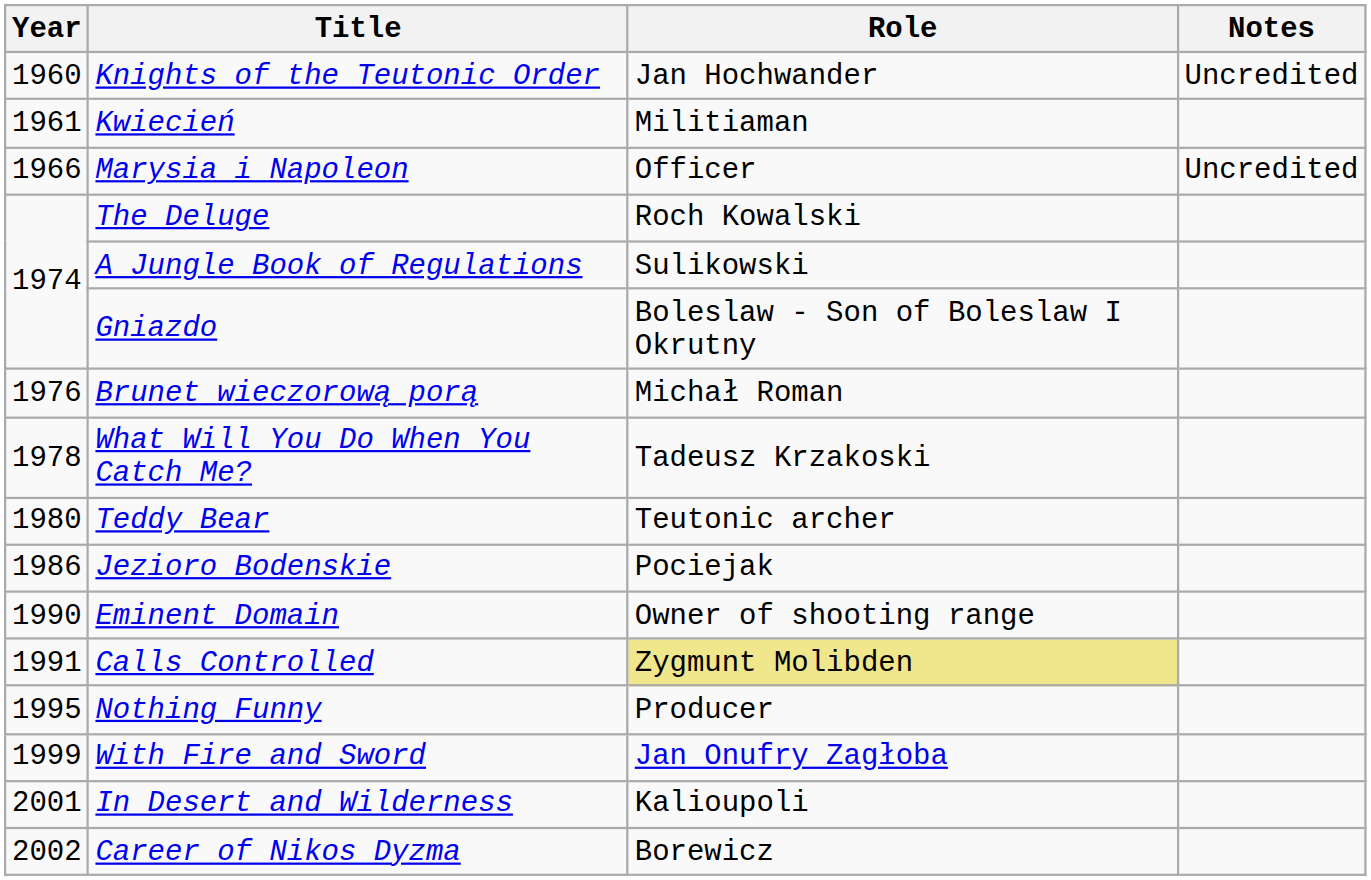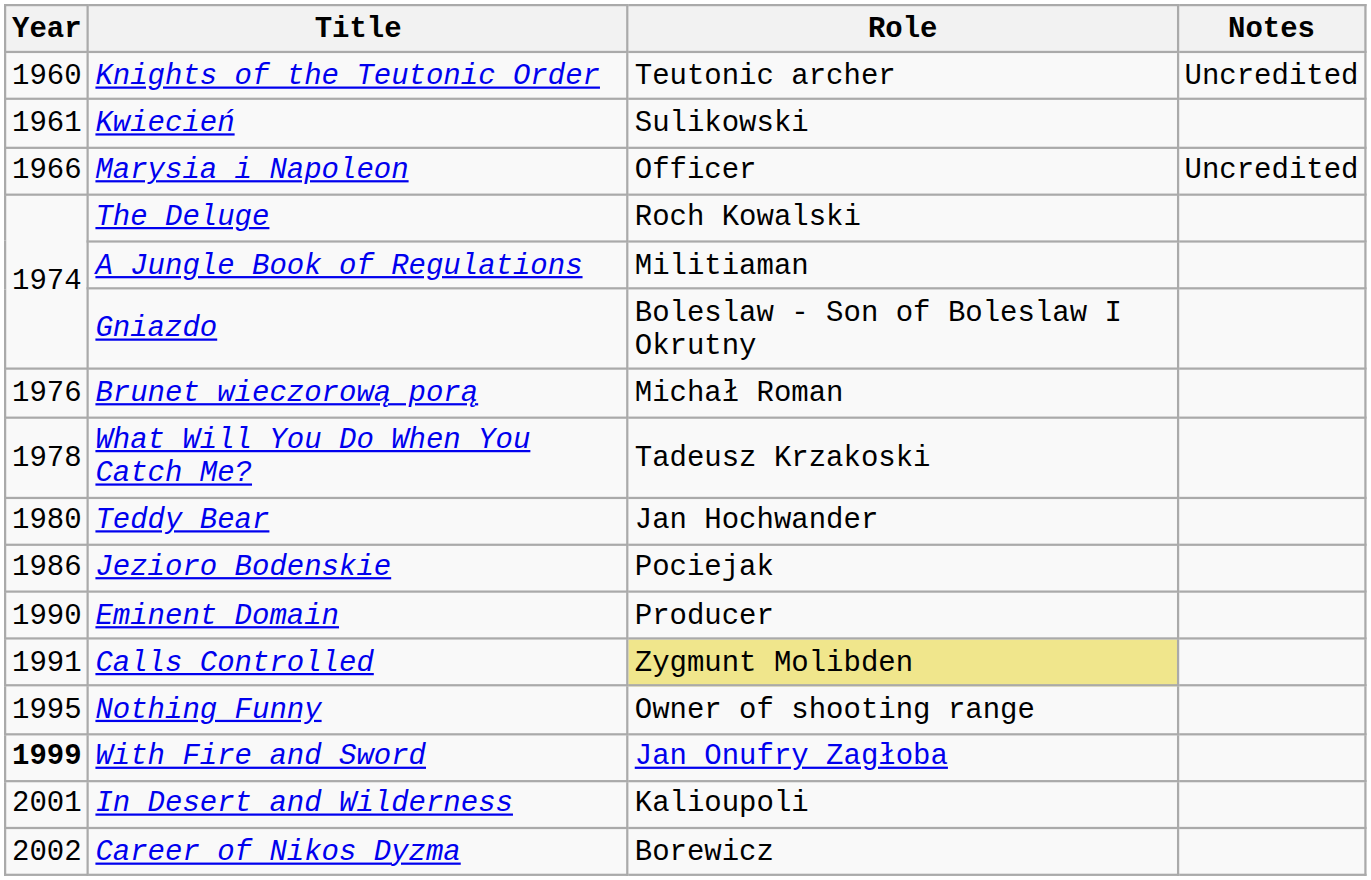(757, 76) Jan Hochwander -> (765, 76) Teutonic archer
(722, 123) Militiaman -> (722, 123) Sulikowski
(722, 265) Sulikowski -> (722, 265) Militiaman
(765, 521) Teutonic archer -> (757, 521) Jan Hochwander
(835, 615) Owner of shooting range -> (704, 615) Producer
(704, 710) Producer -> (835, 710) Owner of shooting range
(47, 757) normal -> (47, 757) bold
